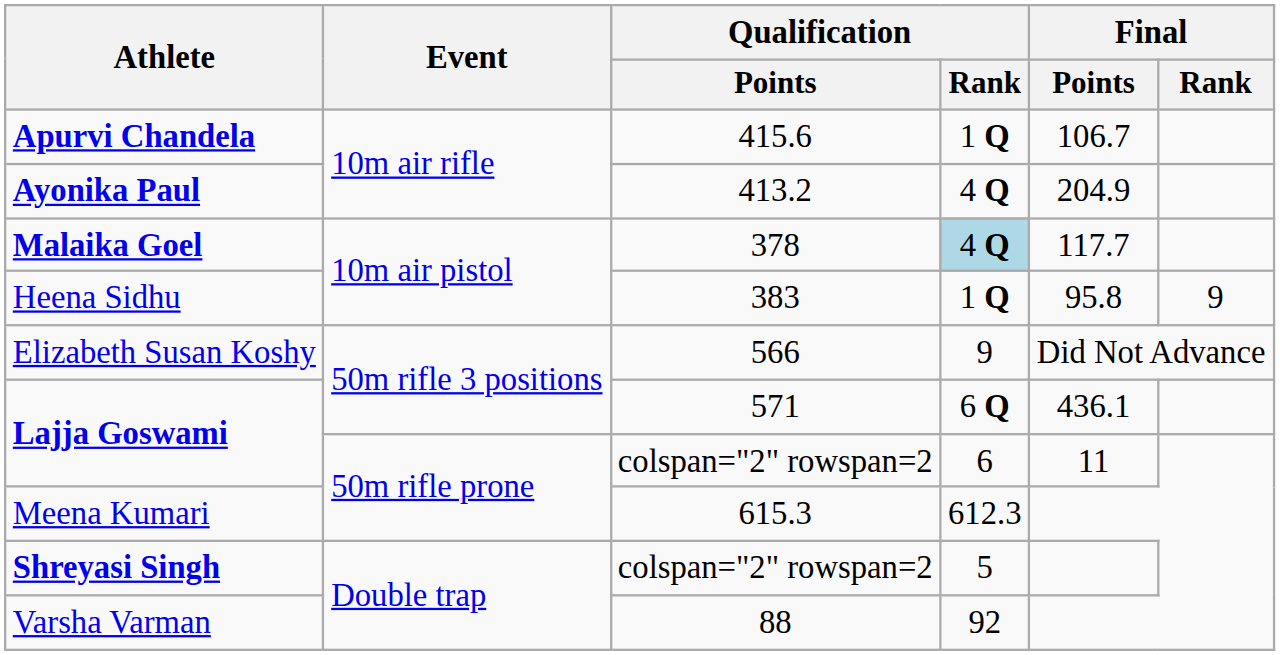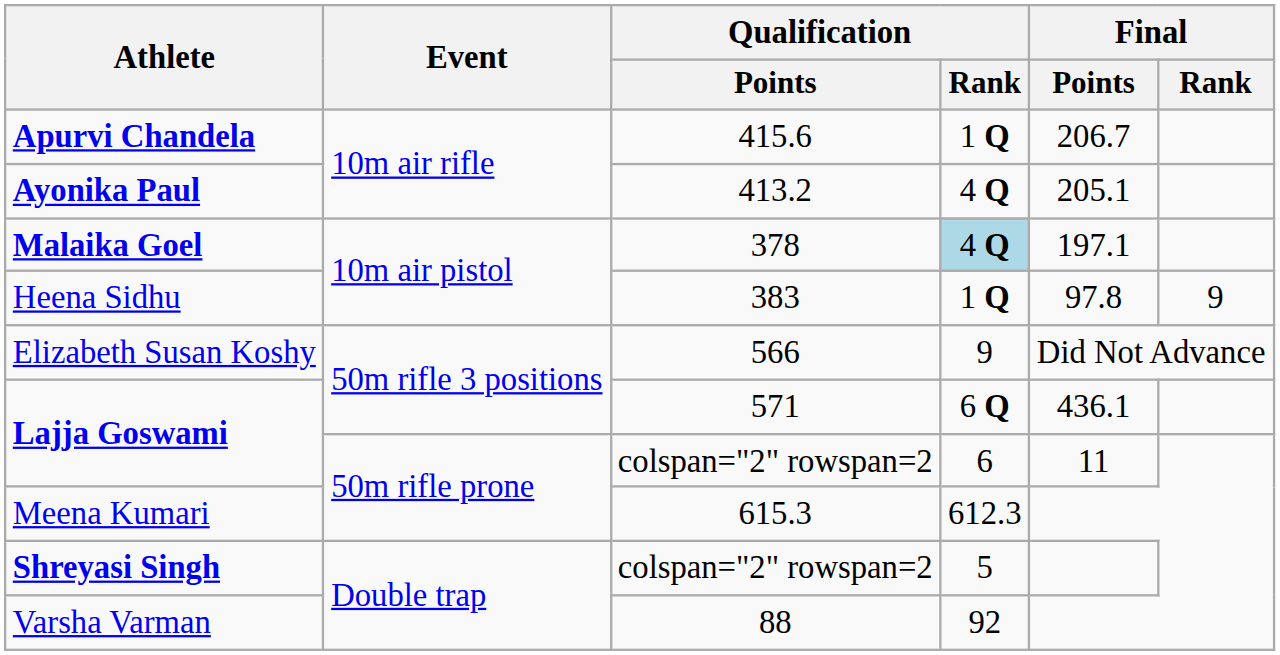(1094, 136) 106.7 -> (1094, 136) 206.7
(1094, 190) 204.9 -> (1094, 190) 205.1
(1094, 244) 117.7 -> (1094, 244) 197.1
(1094, 298) 95.8 -> (1094, 298) 97.8
